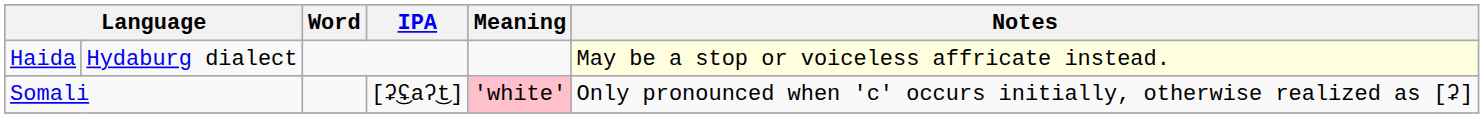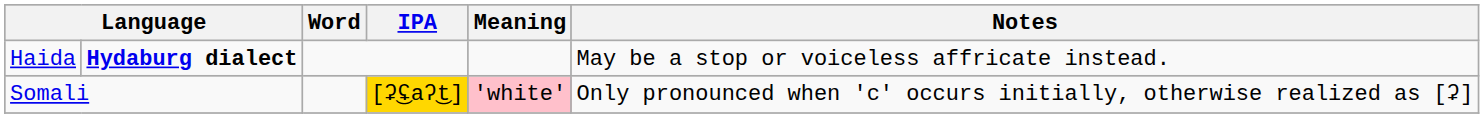(192, 59) normal -> (192, 59) bold
(873, 59) lightyellow background -> (873, 59) no background
(417, 94) no background -> (417, 94) gold background
